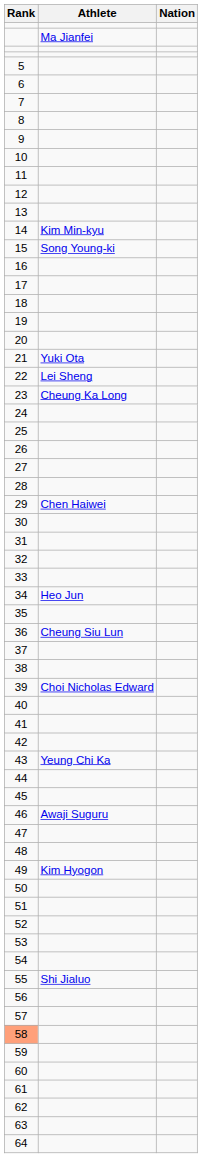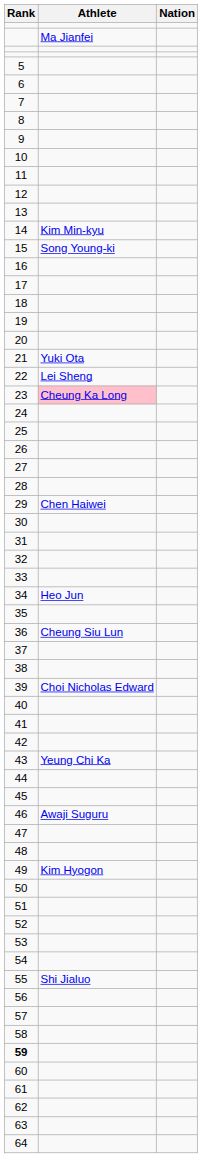(84, 394) no background -> (84, 394) pink background
(21, 1034) lightsalmon background -> (21, 1034) no background
(21, 1052) normal -> (21, 1052) bold
